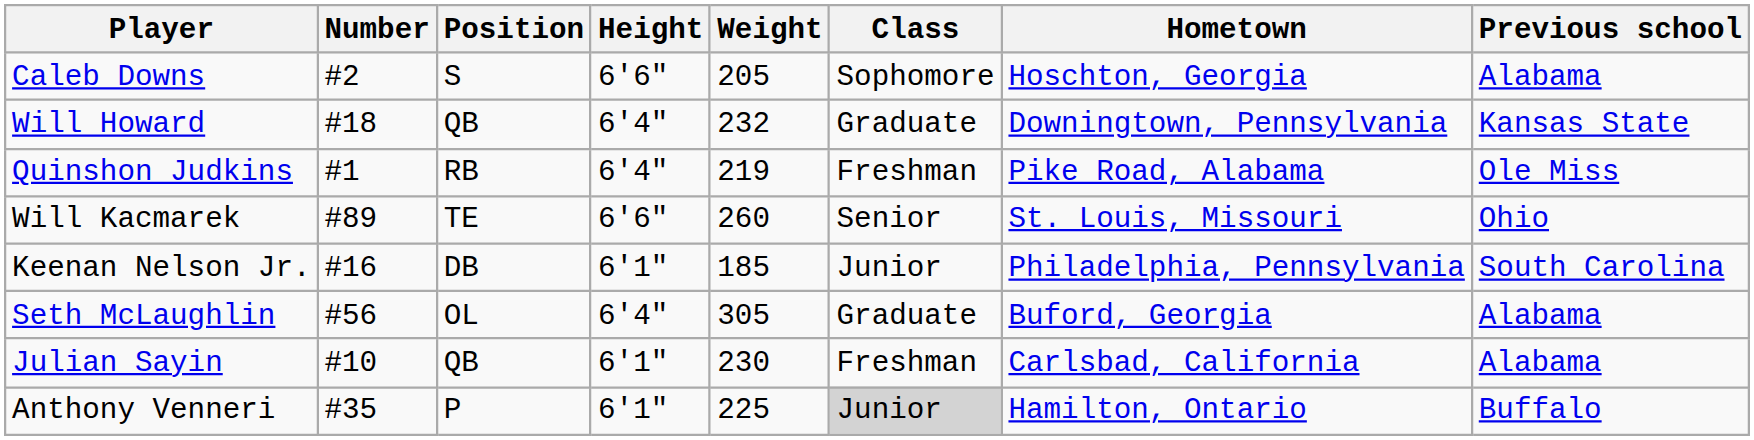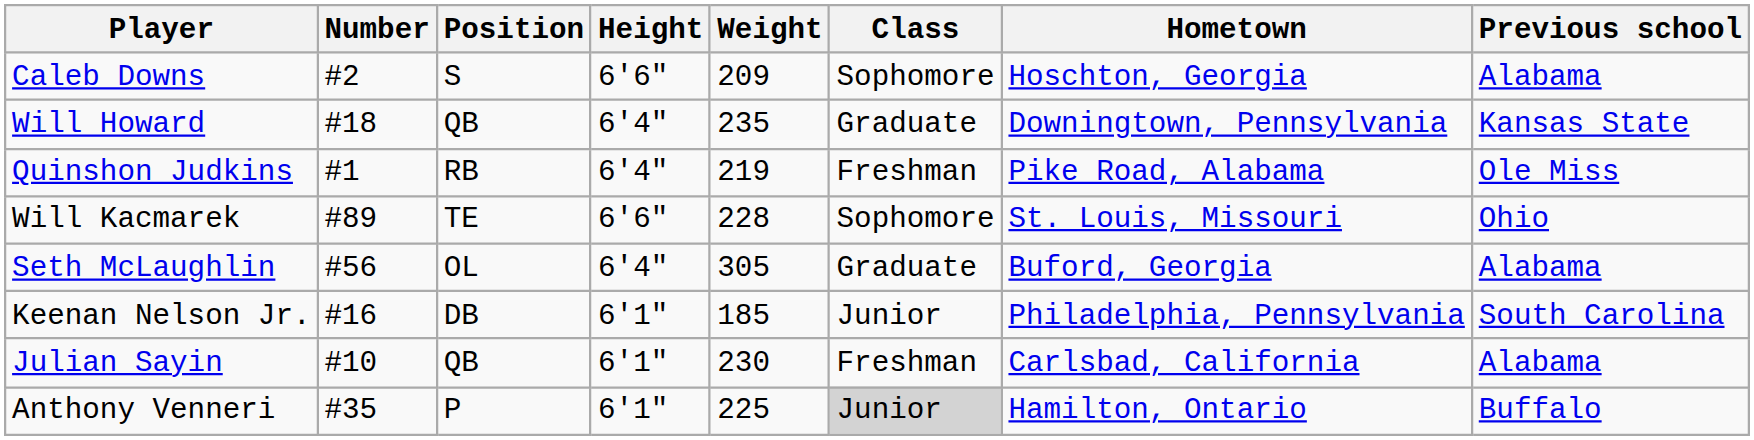(744, 77) 205 -> (744, 77) 209
(744, 124) 232 -> (744, 124) 235
(744, 220) 260 -> (744, 220) 228
(889, 220) Senior -> (916, 220) Sophomore
rows swapped: (144, 315) <-> (161, 267)
